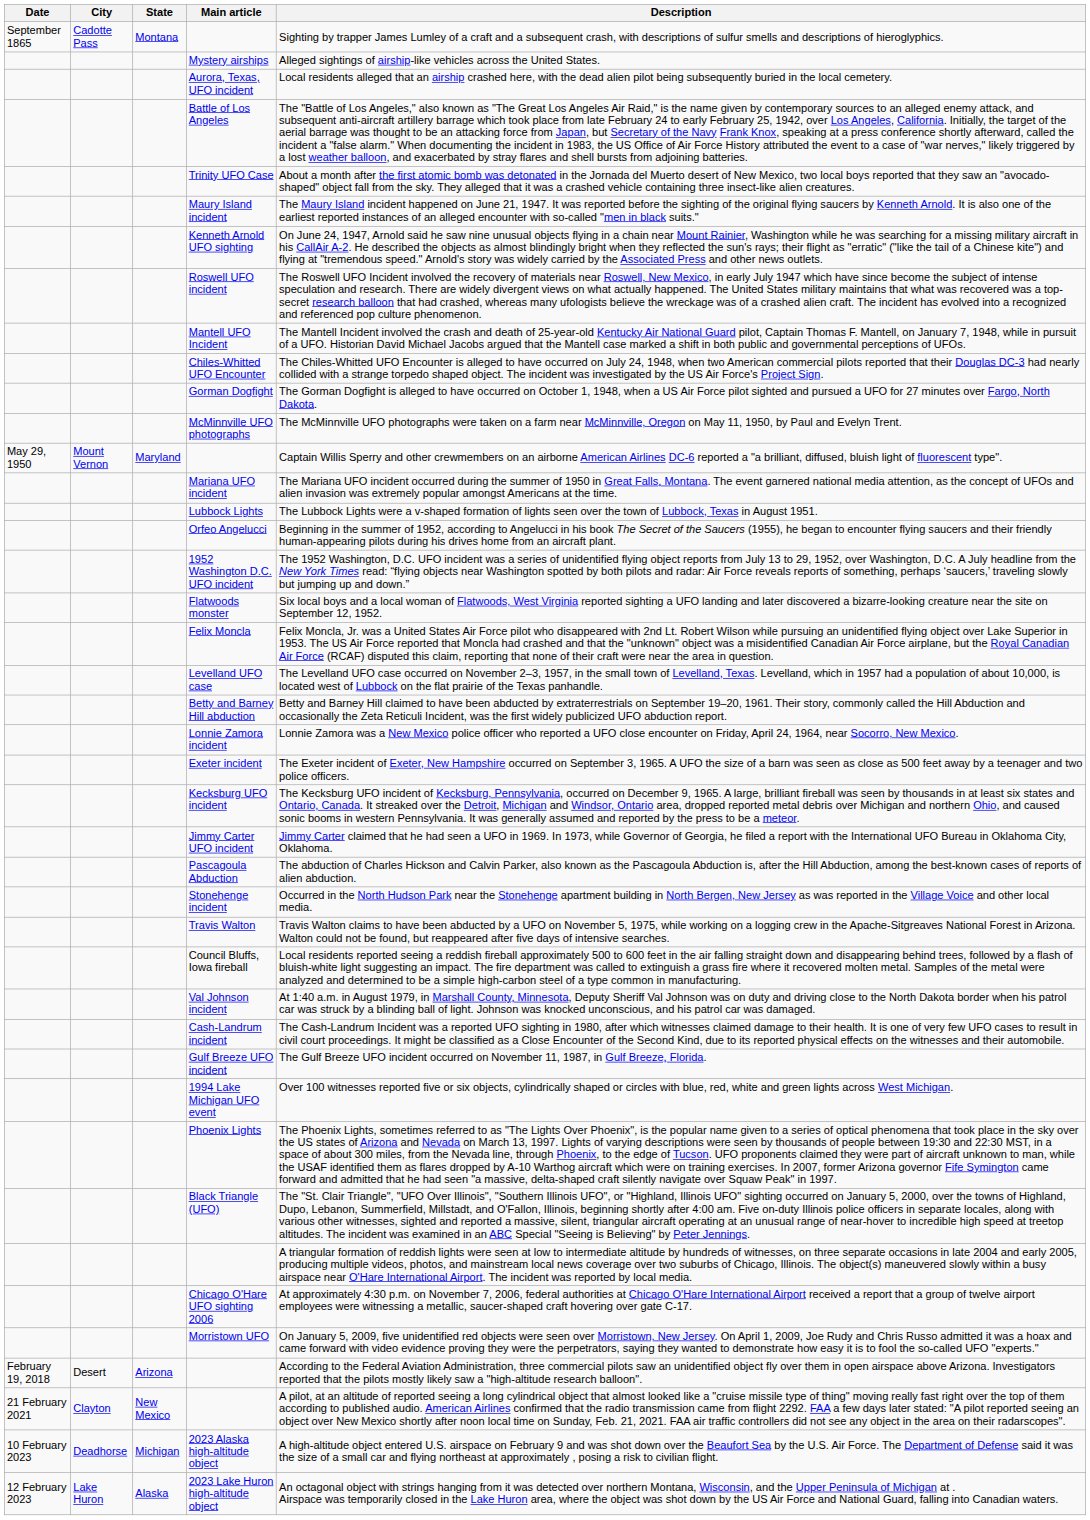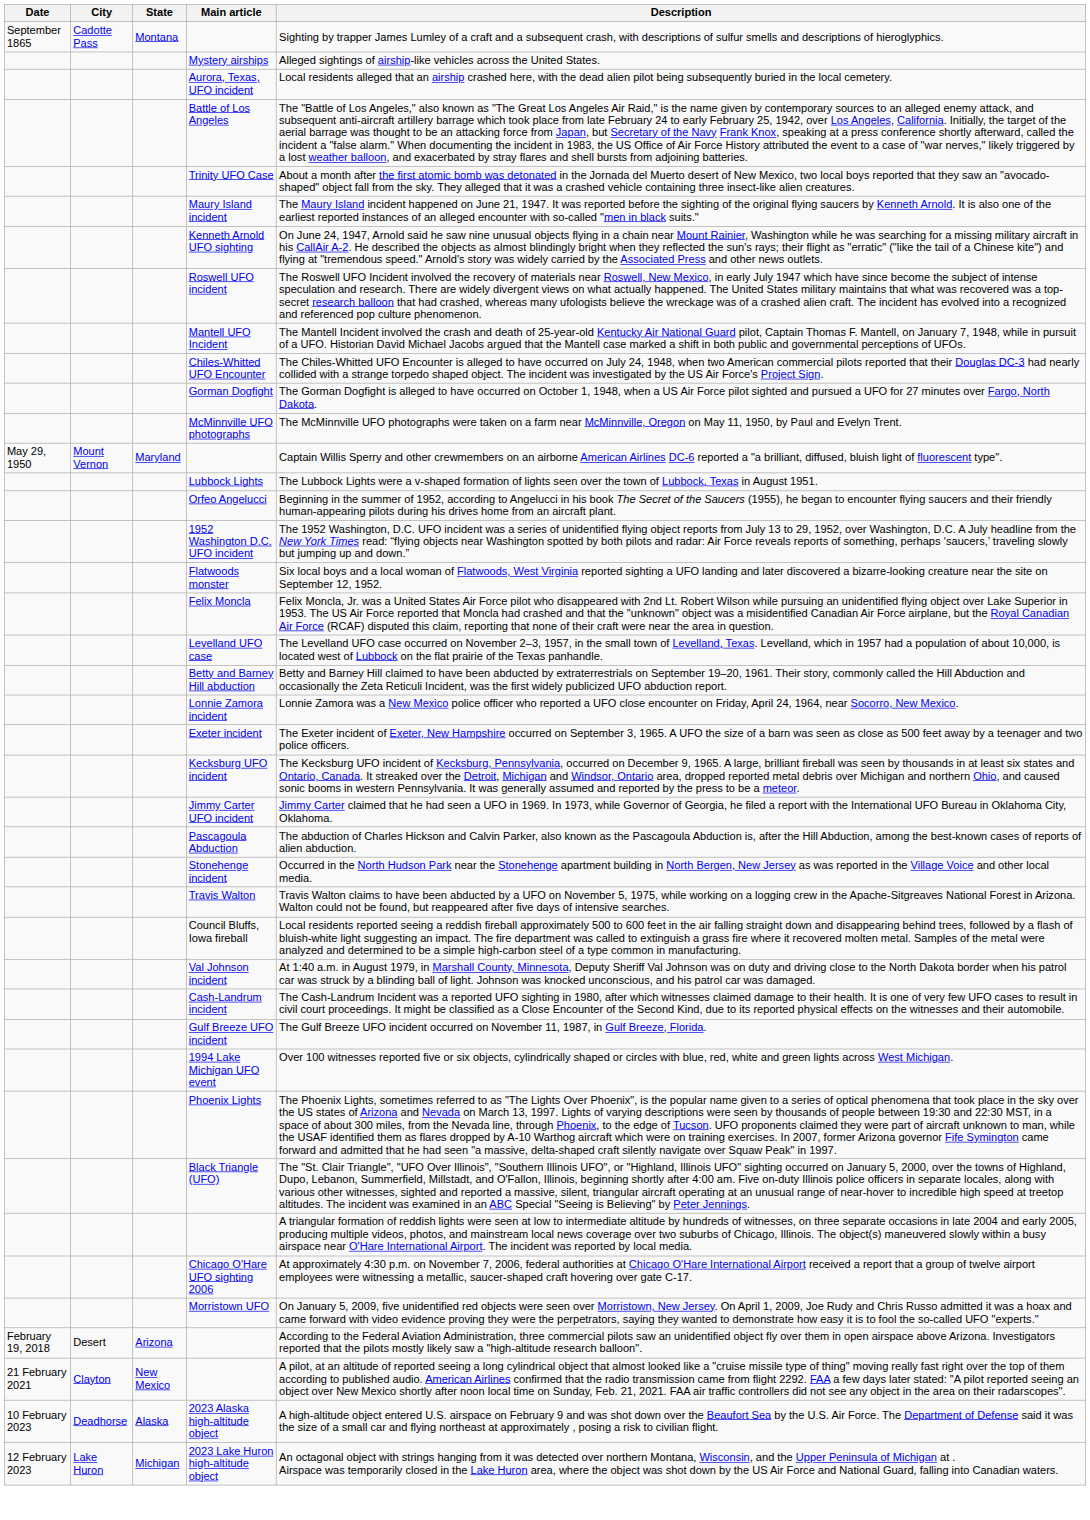- row: (38, 488)
(157, 1451) Michigan -> (152, 1421) Alaska
(152, 1493) Alaska -> (157, 1463) Michigan
